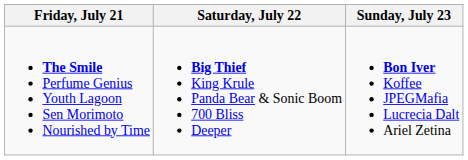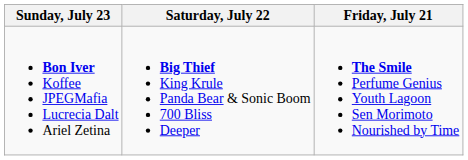columns swapped: (79, 15) <-> (404, 15)
